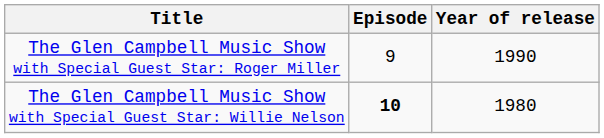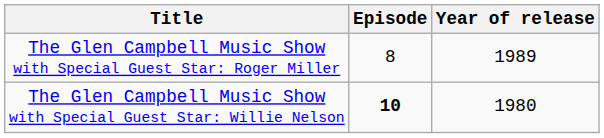(390, 58) 9 -> (390, 58) 8
(515, 58) 1990 -> (515, 58) 1989
